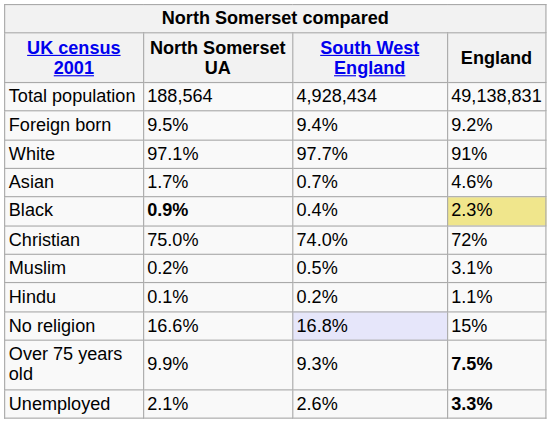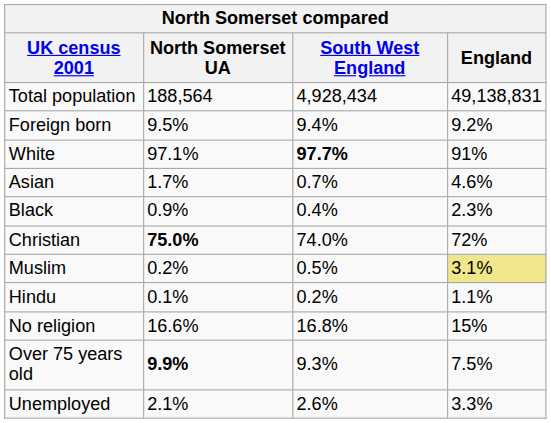(322, 153) normal -> (322, 153) bold
(168, 211) bold -> (168, 211) normal
(472, 211) khaki background -> (472, 211) no background
(173, 239) normal -> (173, 239) bold
(472, 268) no background -> (472, 268) khaki background
(322, 325) lavender background -> (322, 325) no background
(168, 364) normal -> (168, 364) bold
(472, 364) bold -> (472, 364) normal
(472, 403) bold -> (472, 403) normal
